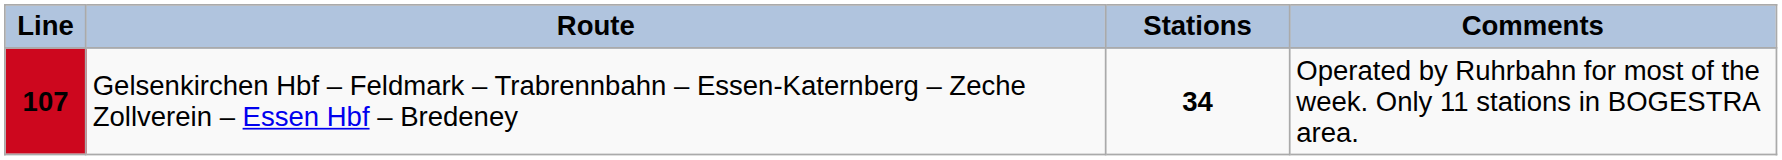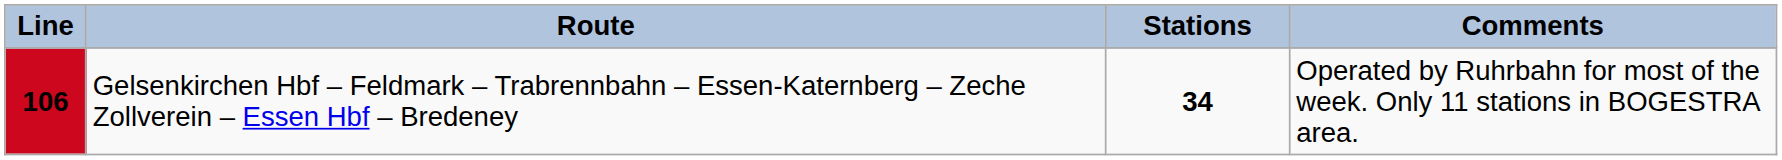(46, 100) 107 -> (46, 100) 106
